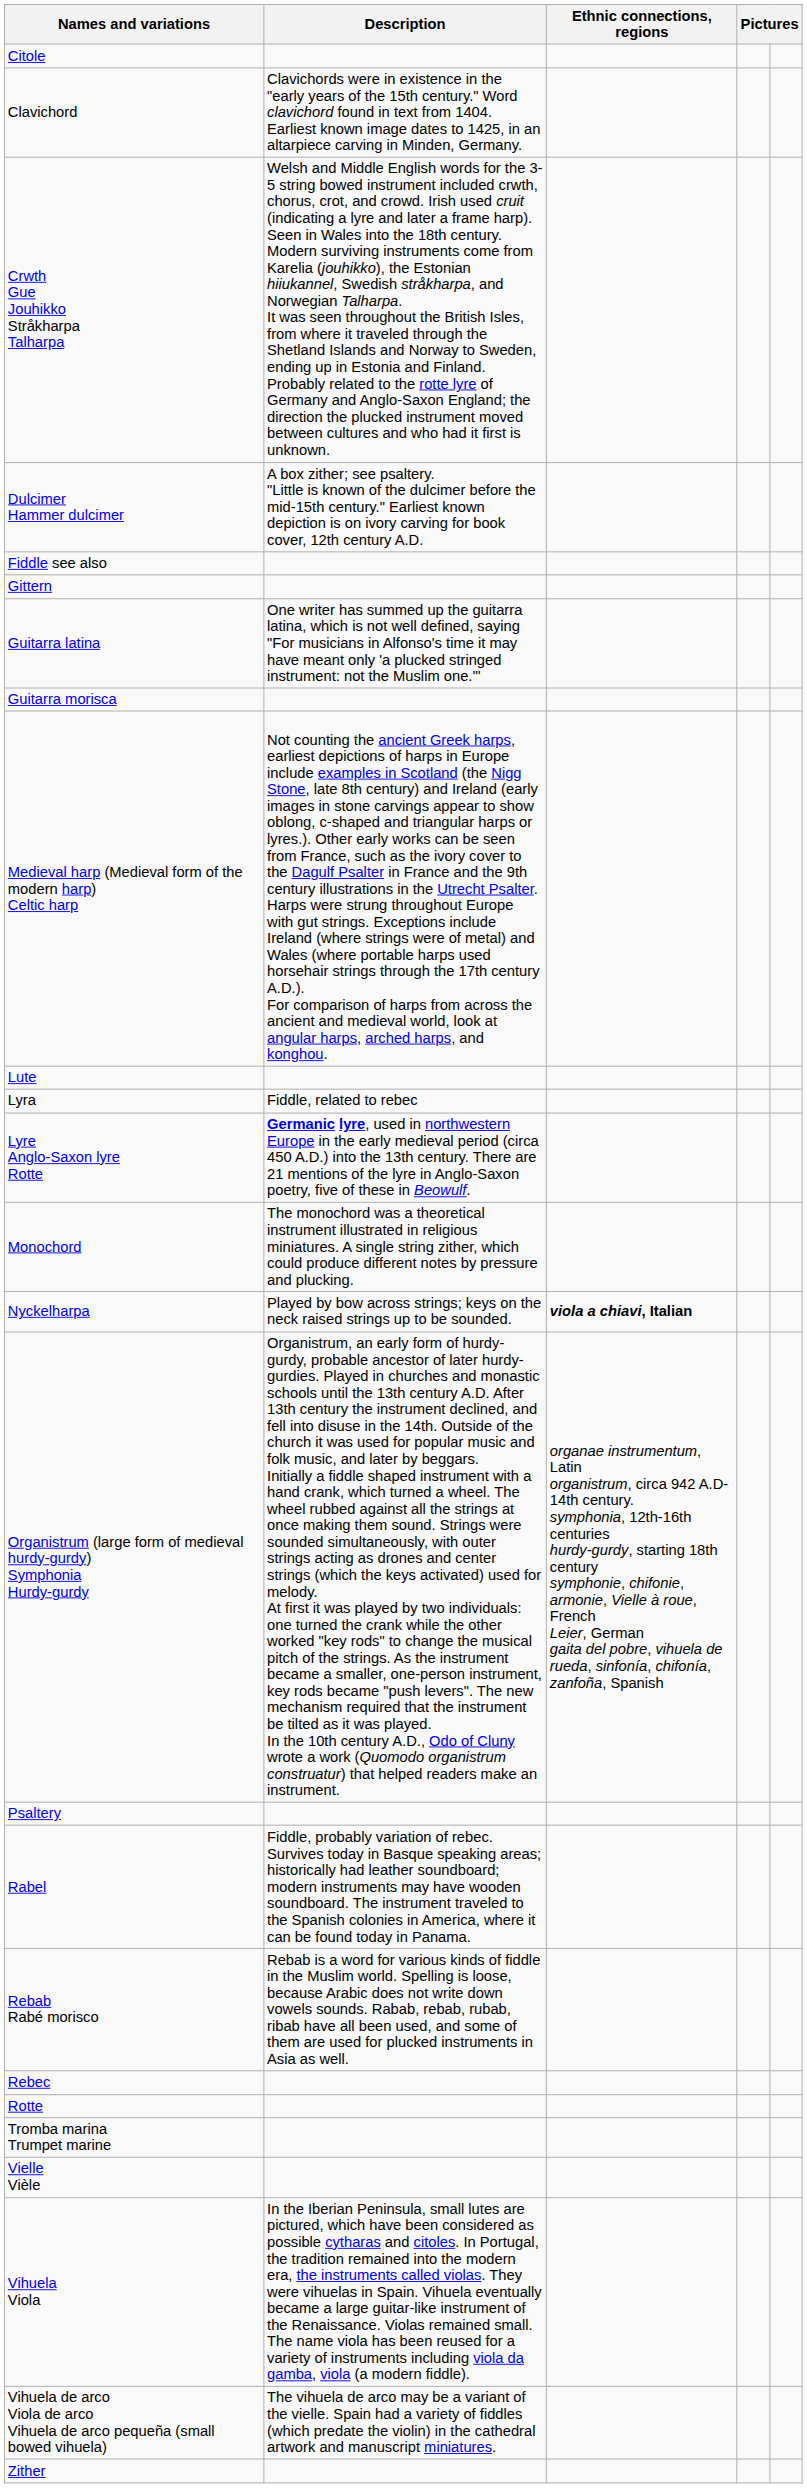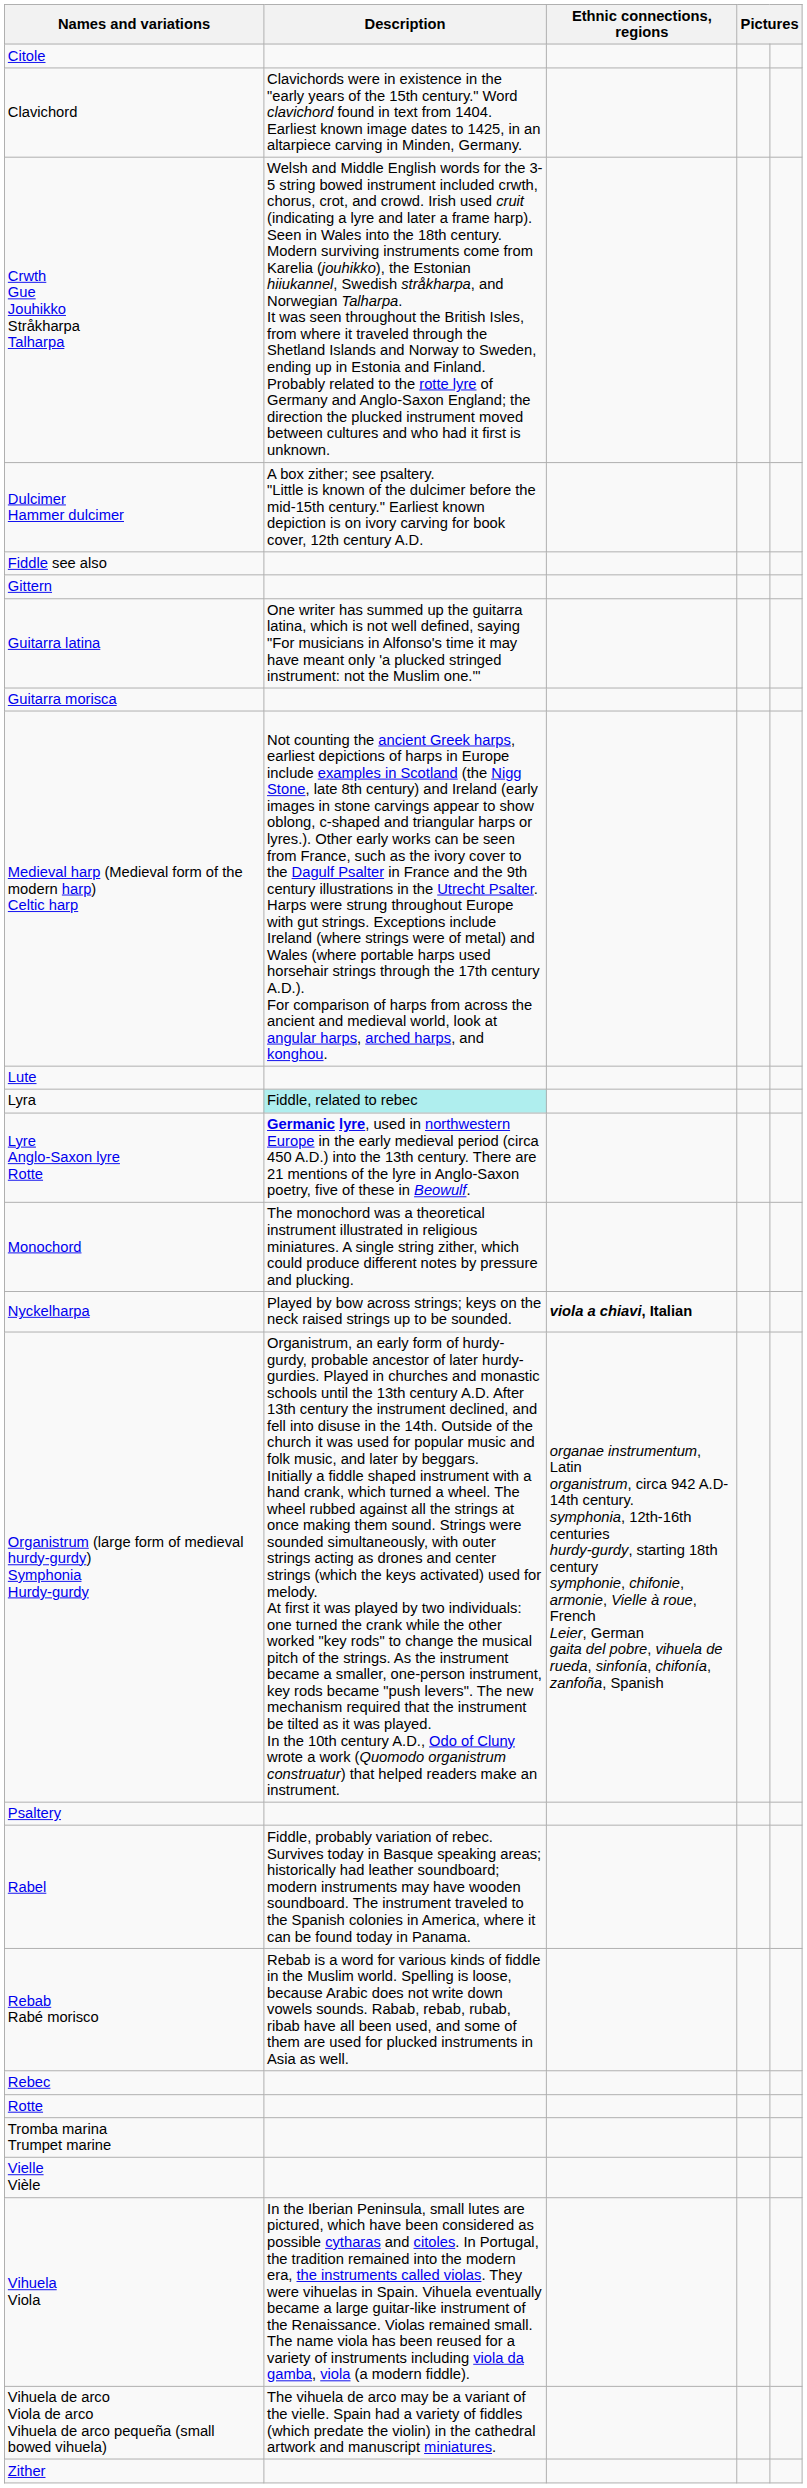(342, 1100) no background -> (342, 1100) paleturquoise background
